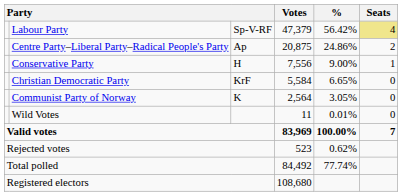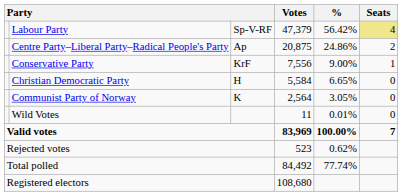(237, 64) H -> (242, 64) KrF
(242, 81) KrF -> (237, 81) H
